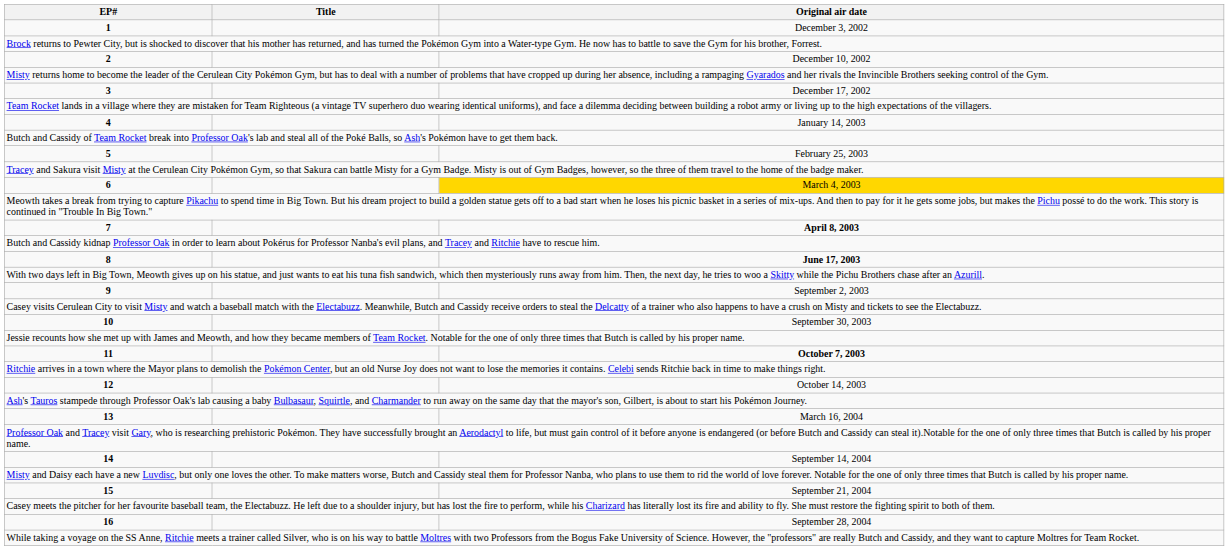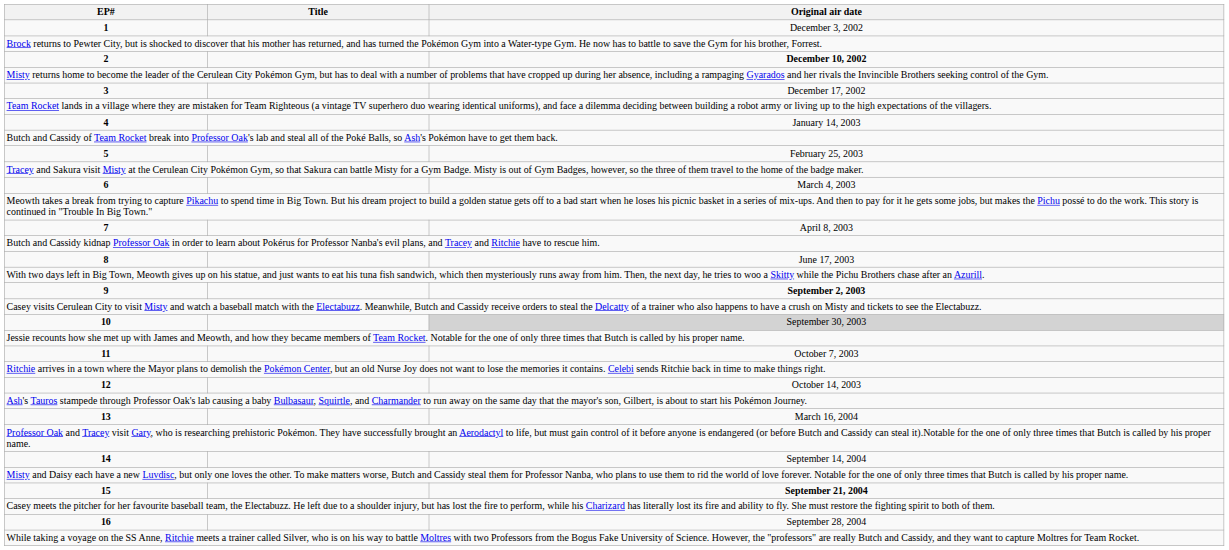(831, 59) normal -> (826, 59) bold
(831, 185) gold background -> (826, 185) no background
(831, 228) bold -> (826, 228) normal
(831, 259) bold -> (826, 259) normal
(831, 290) normal -> (826, 290) bold
(831, 322) no background -> (826, 322) lightgrey background
(831, 353) bold -> (826, 353) normal
(831, 490) normal -> (826, 490) bold
